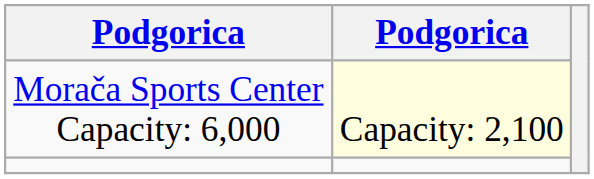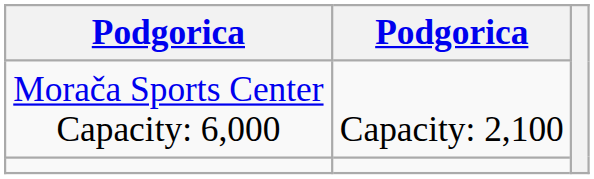(452, 128) lightyellow background -> (452, 128) no background
